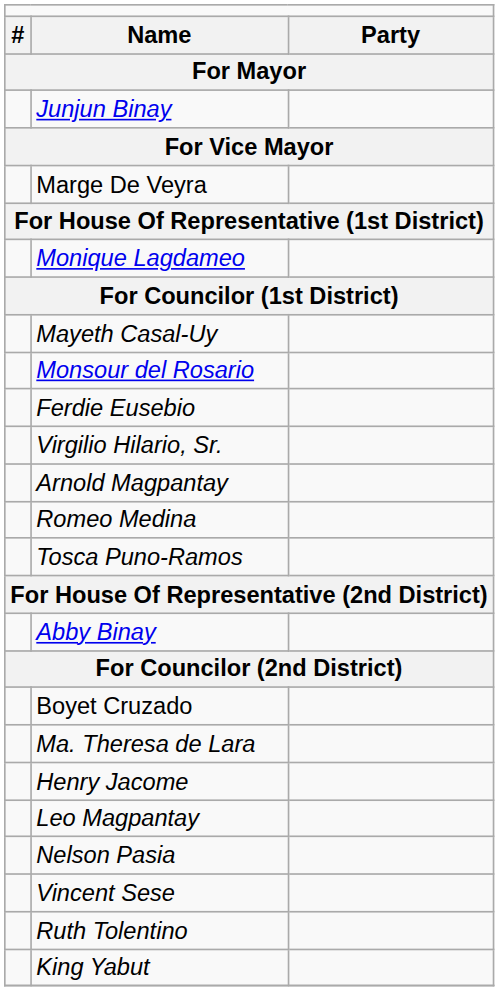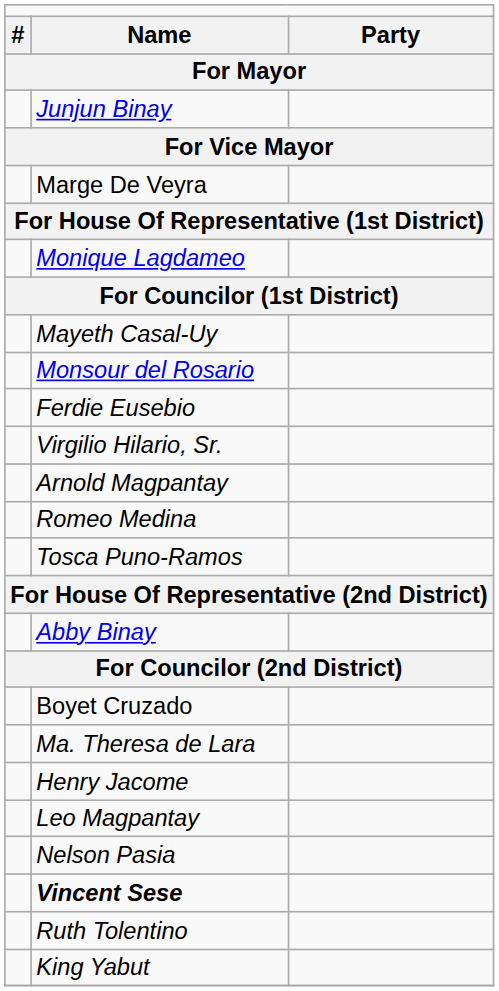(106, 893) normal -> (109, 893) bold
